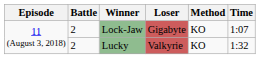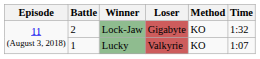(239, 29) 1:07 -> (239, 29) 1:32
(73, 45) 2 -> (73, 45) 1
(239, 45) 1:32 -> (239, 45) 1:07
